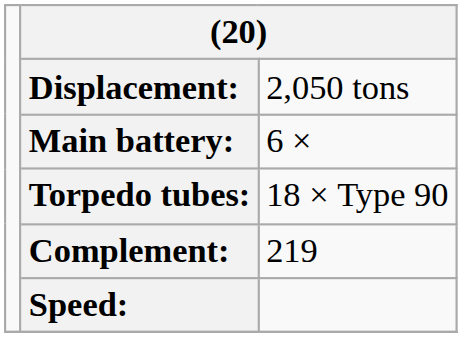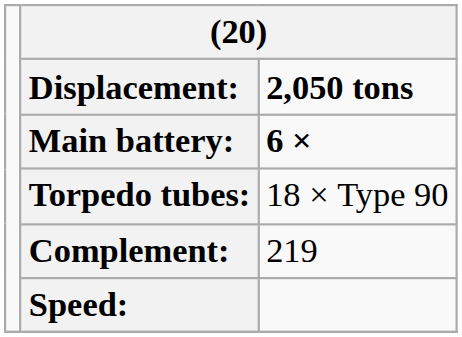(338, 86) normal -> (340, 86) bold
(293, 140) normal -> (293, 140) bold
